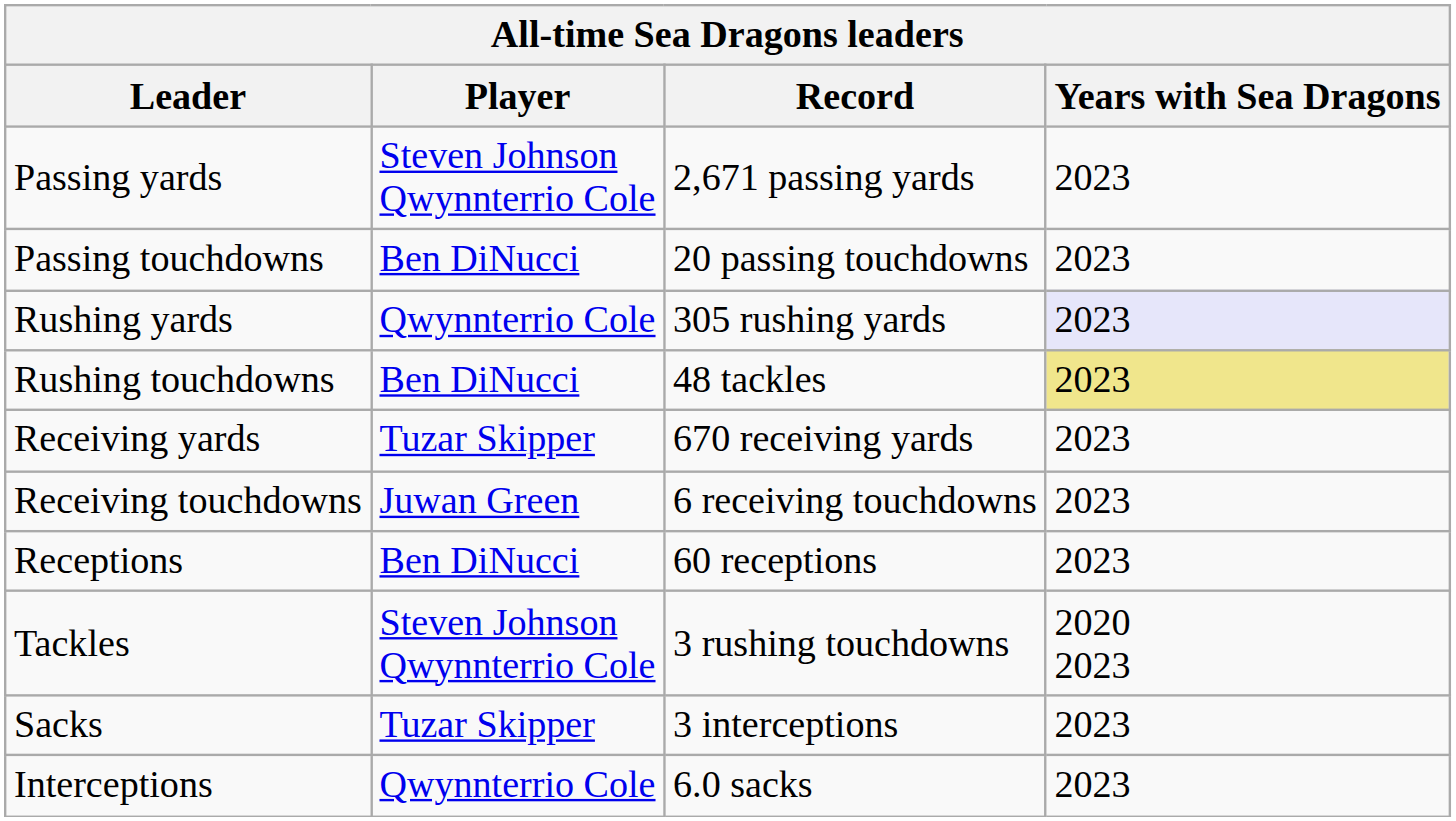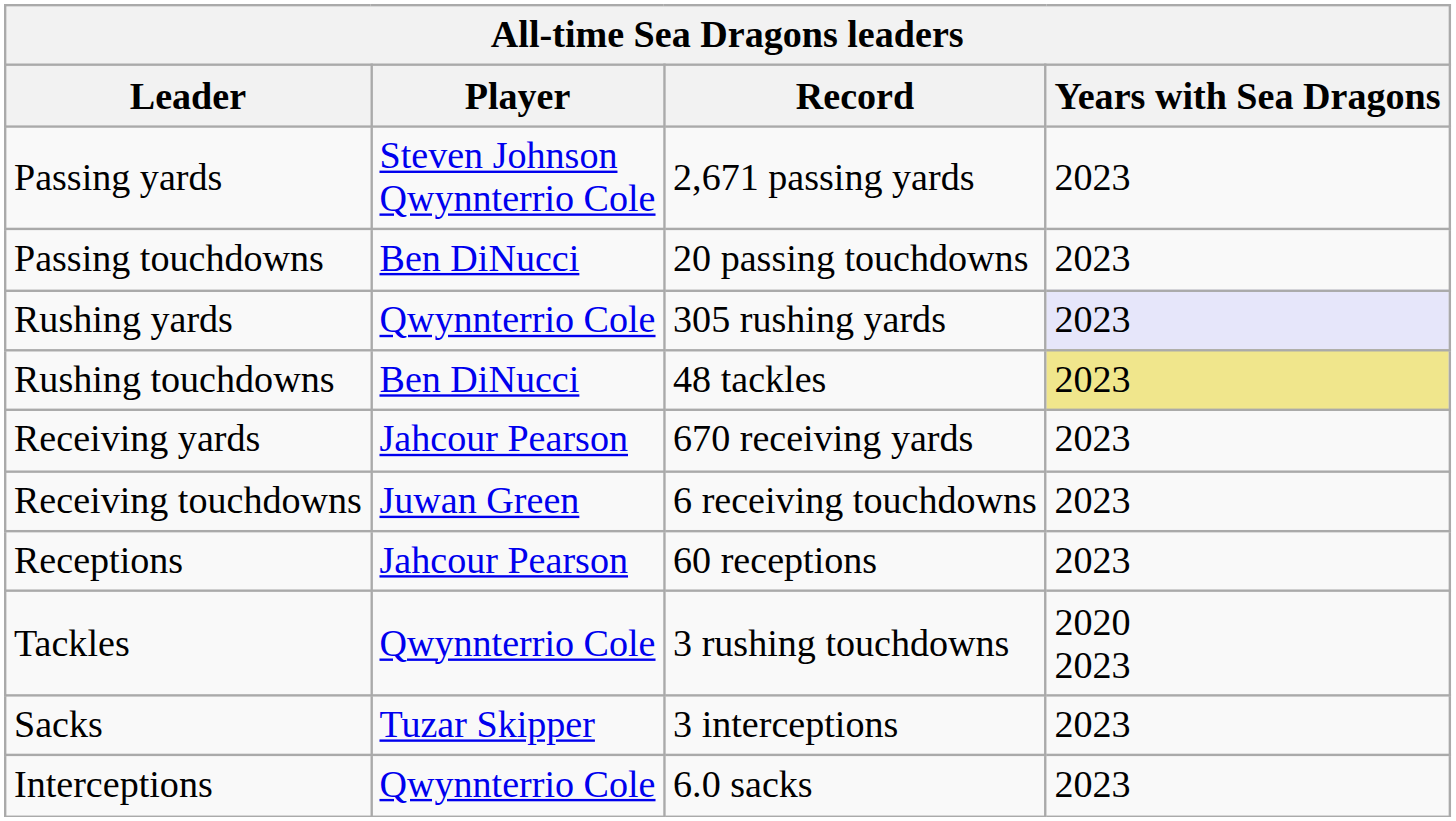(487, 439) Tuzar Skipper -> (504, 439) Jahcour Pearson
(479, 560) Ben DiNucci -> (504, 560) Jahcour Pearson
(518, 642) Steven Johnson Qwynnterrio Cole -> (518, 642) Qwynnterrio Cole
